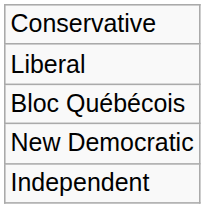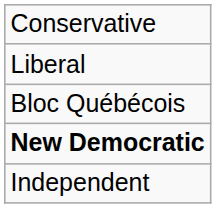(102, 143) normal -> (108, 143) bold
